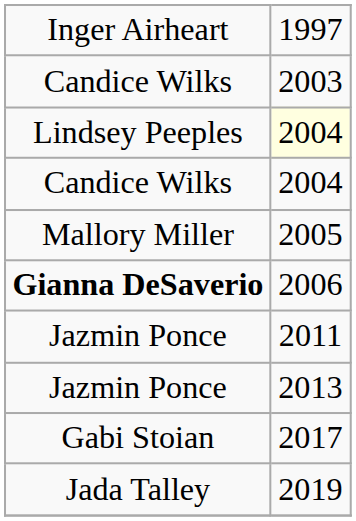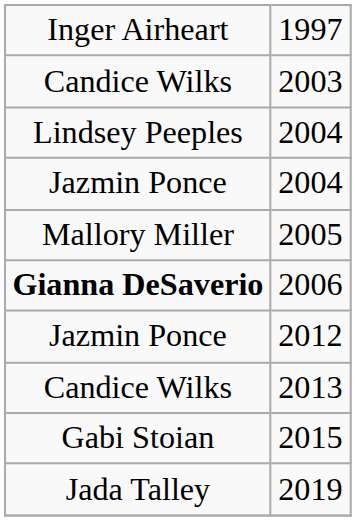(310, 132) lightyellow background -> (310, 132) no background
(138, 183) Candice Wilks -> (138, 183) Jazmin Ponce
(310, 336) 2011 -> (310, 336) 2012
(138, 387) Jazmin Ponce -> (138, 387) Candice Wilks
(310, 438) 2017 -> (310, 438) 2015
